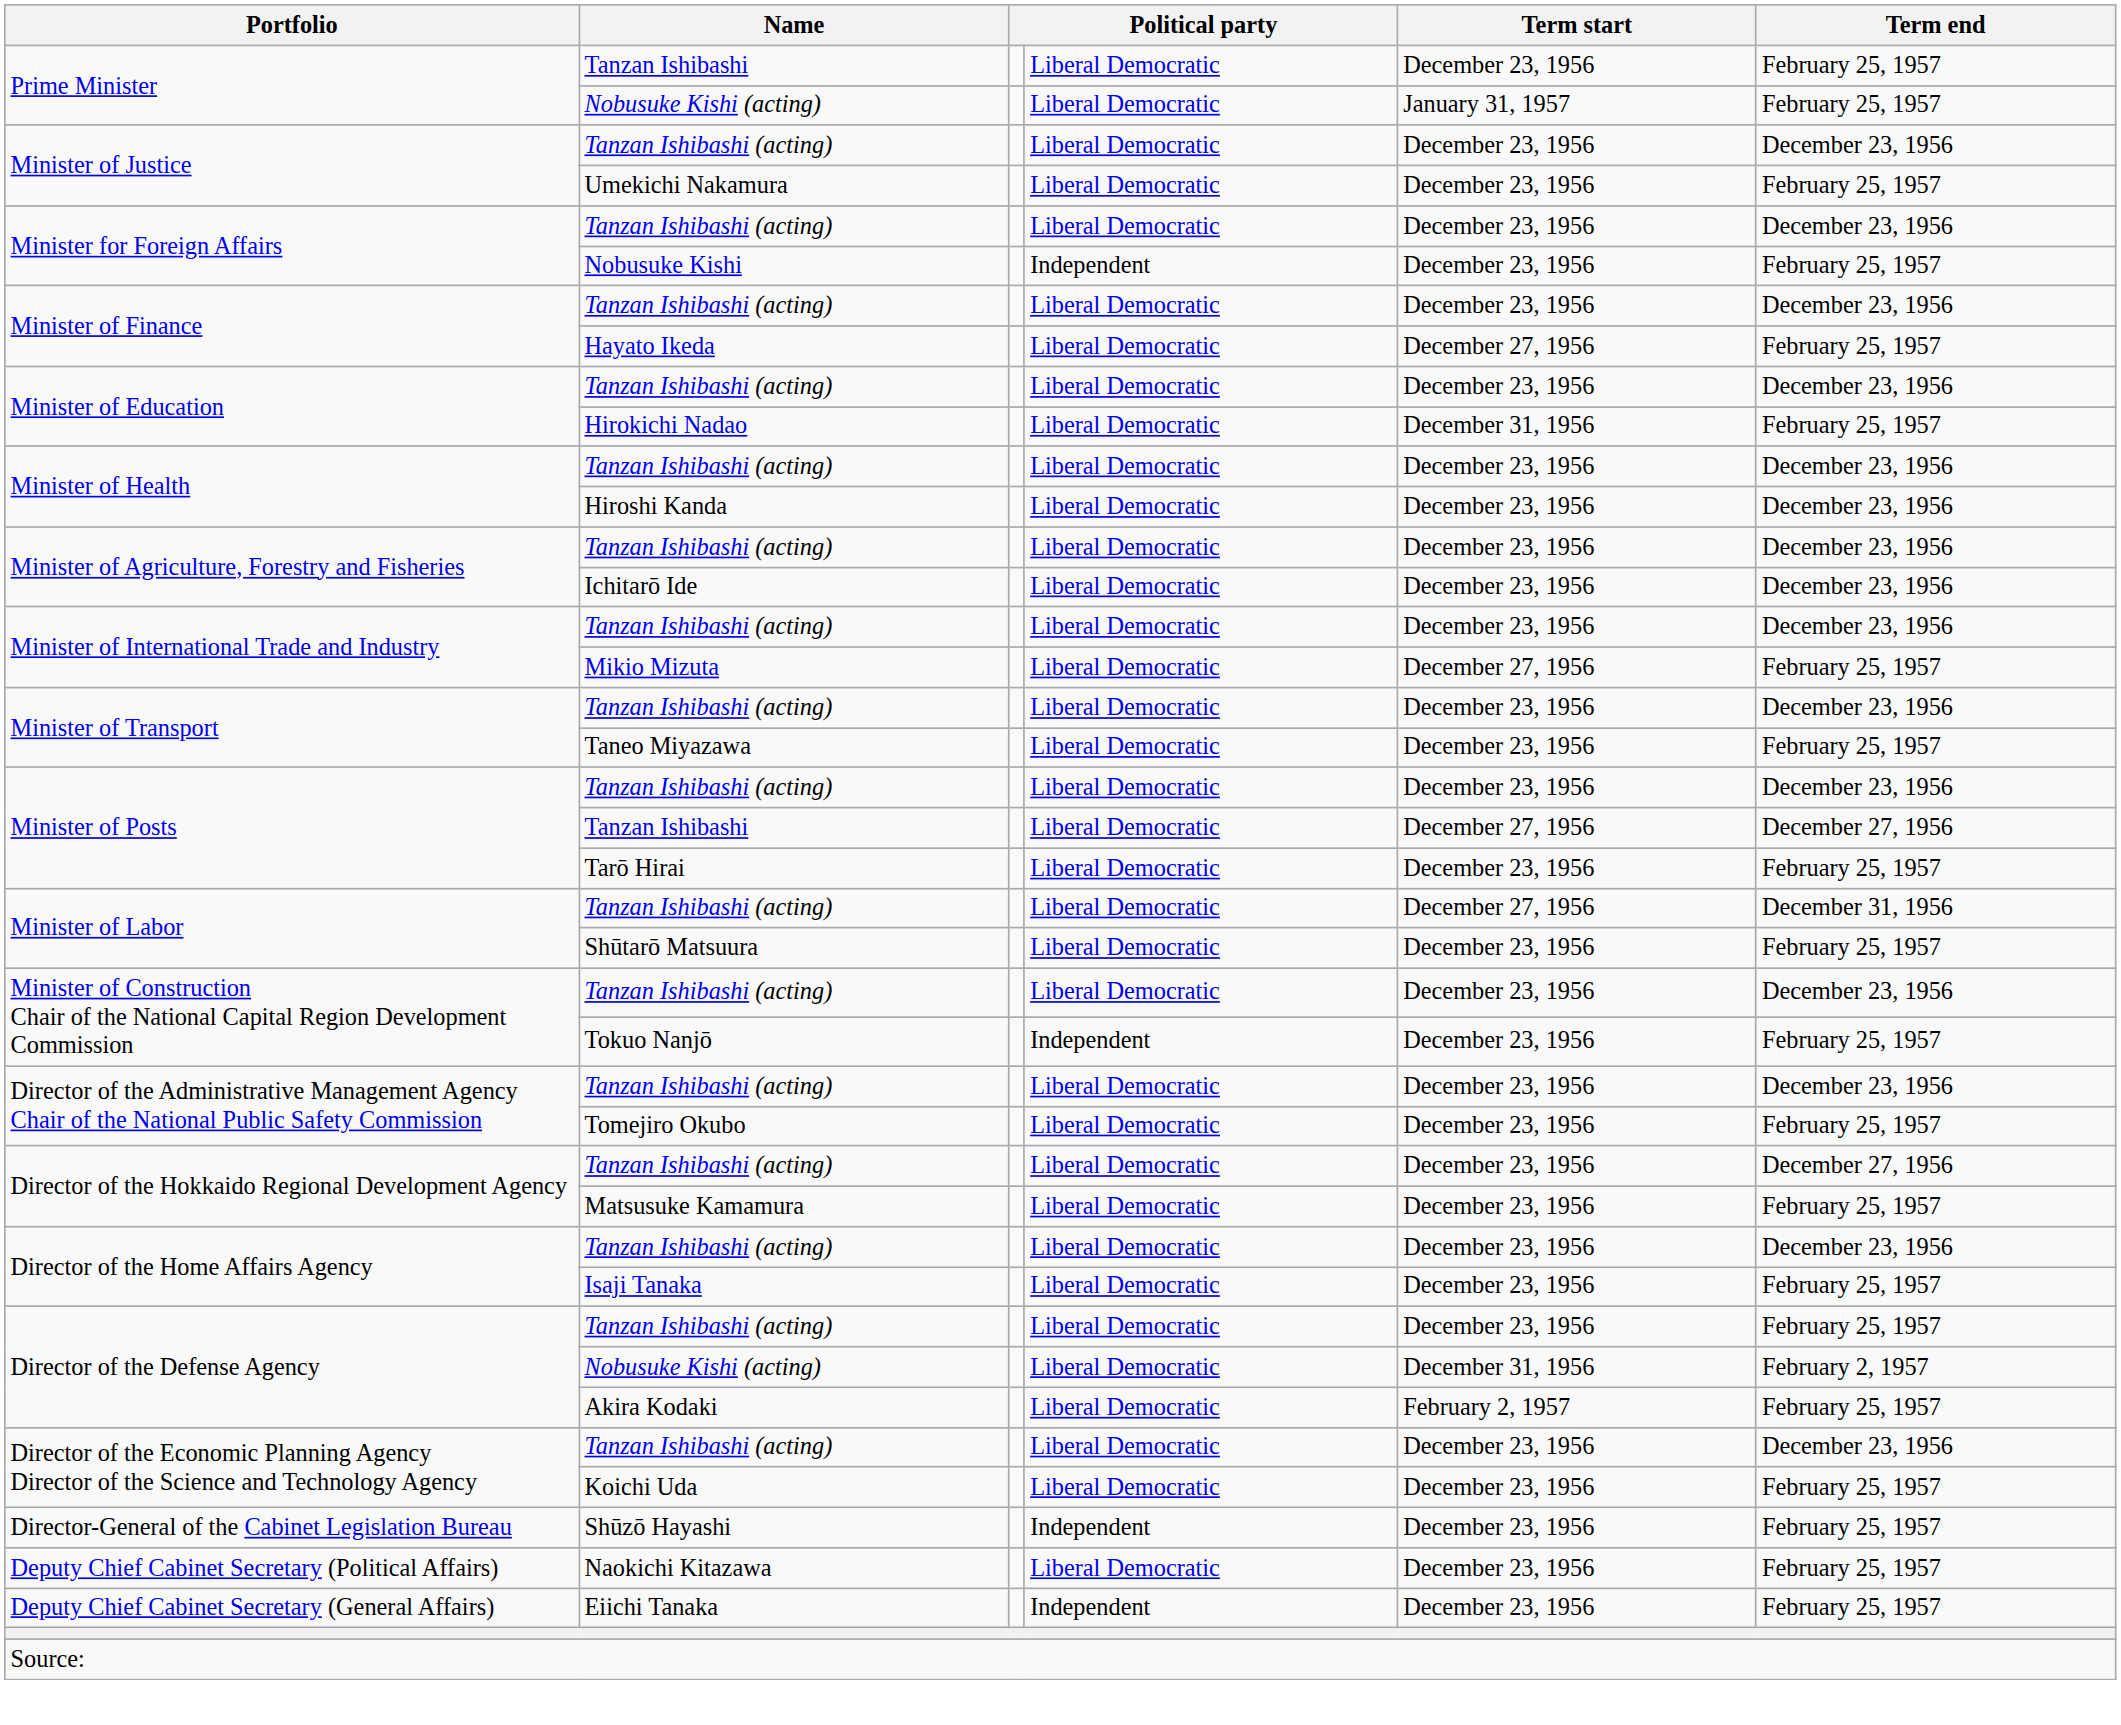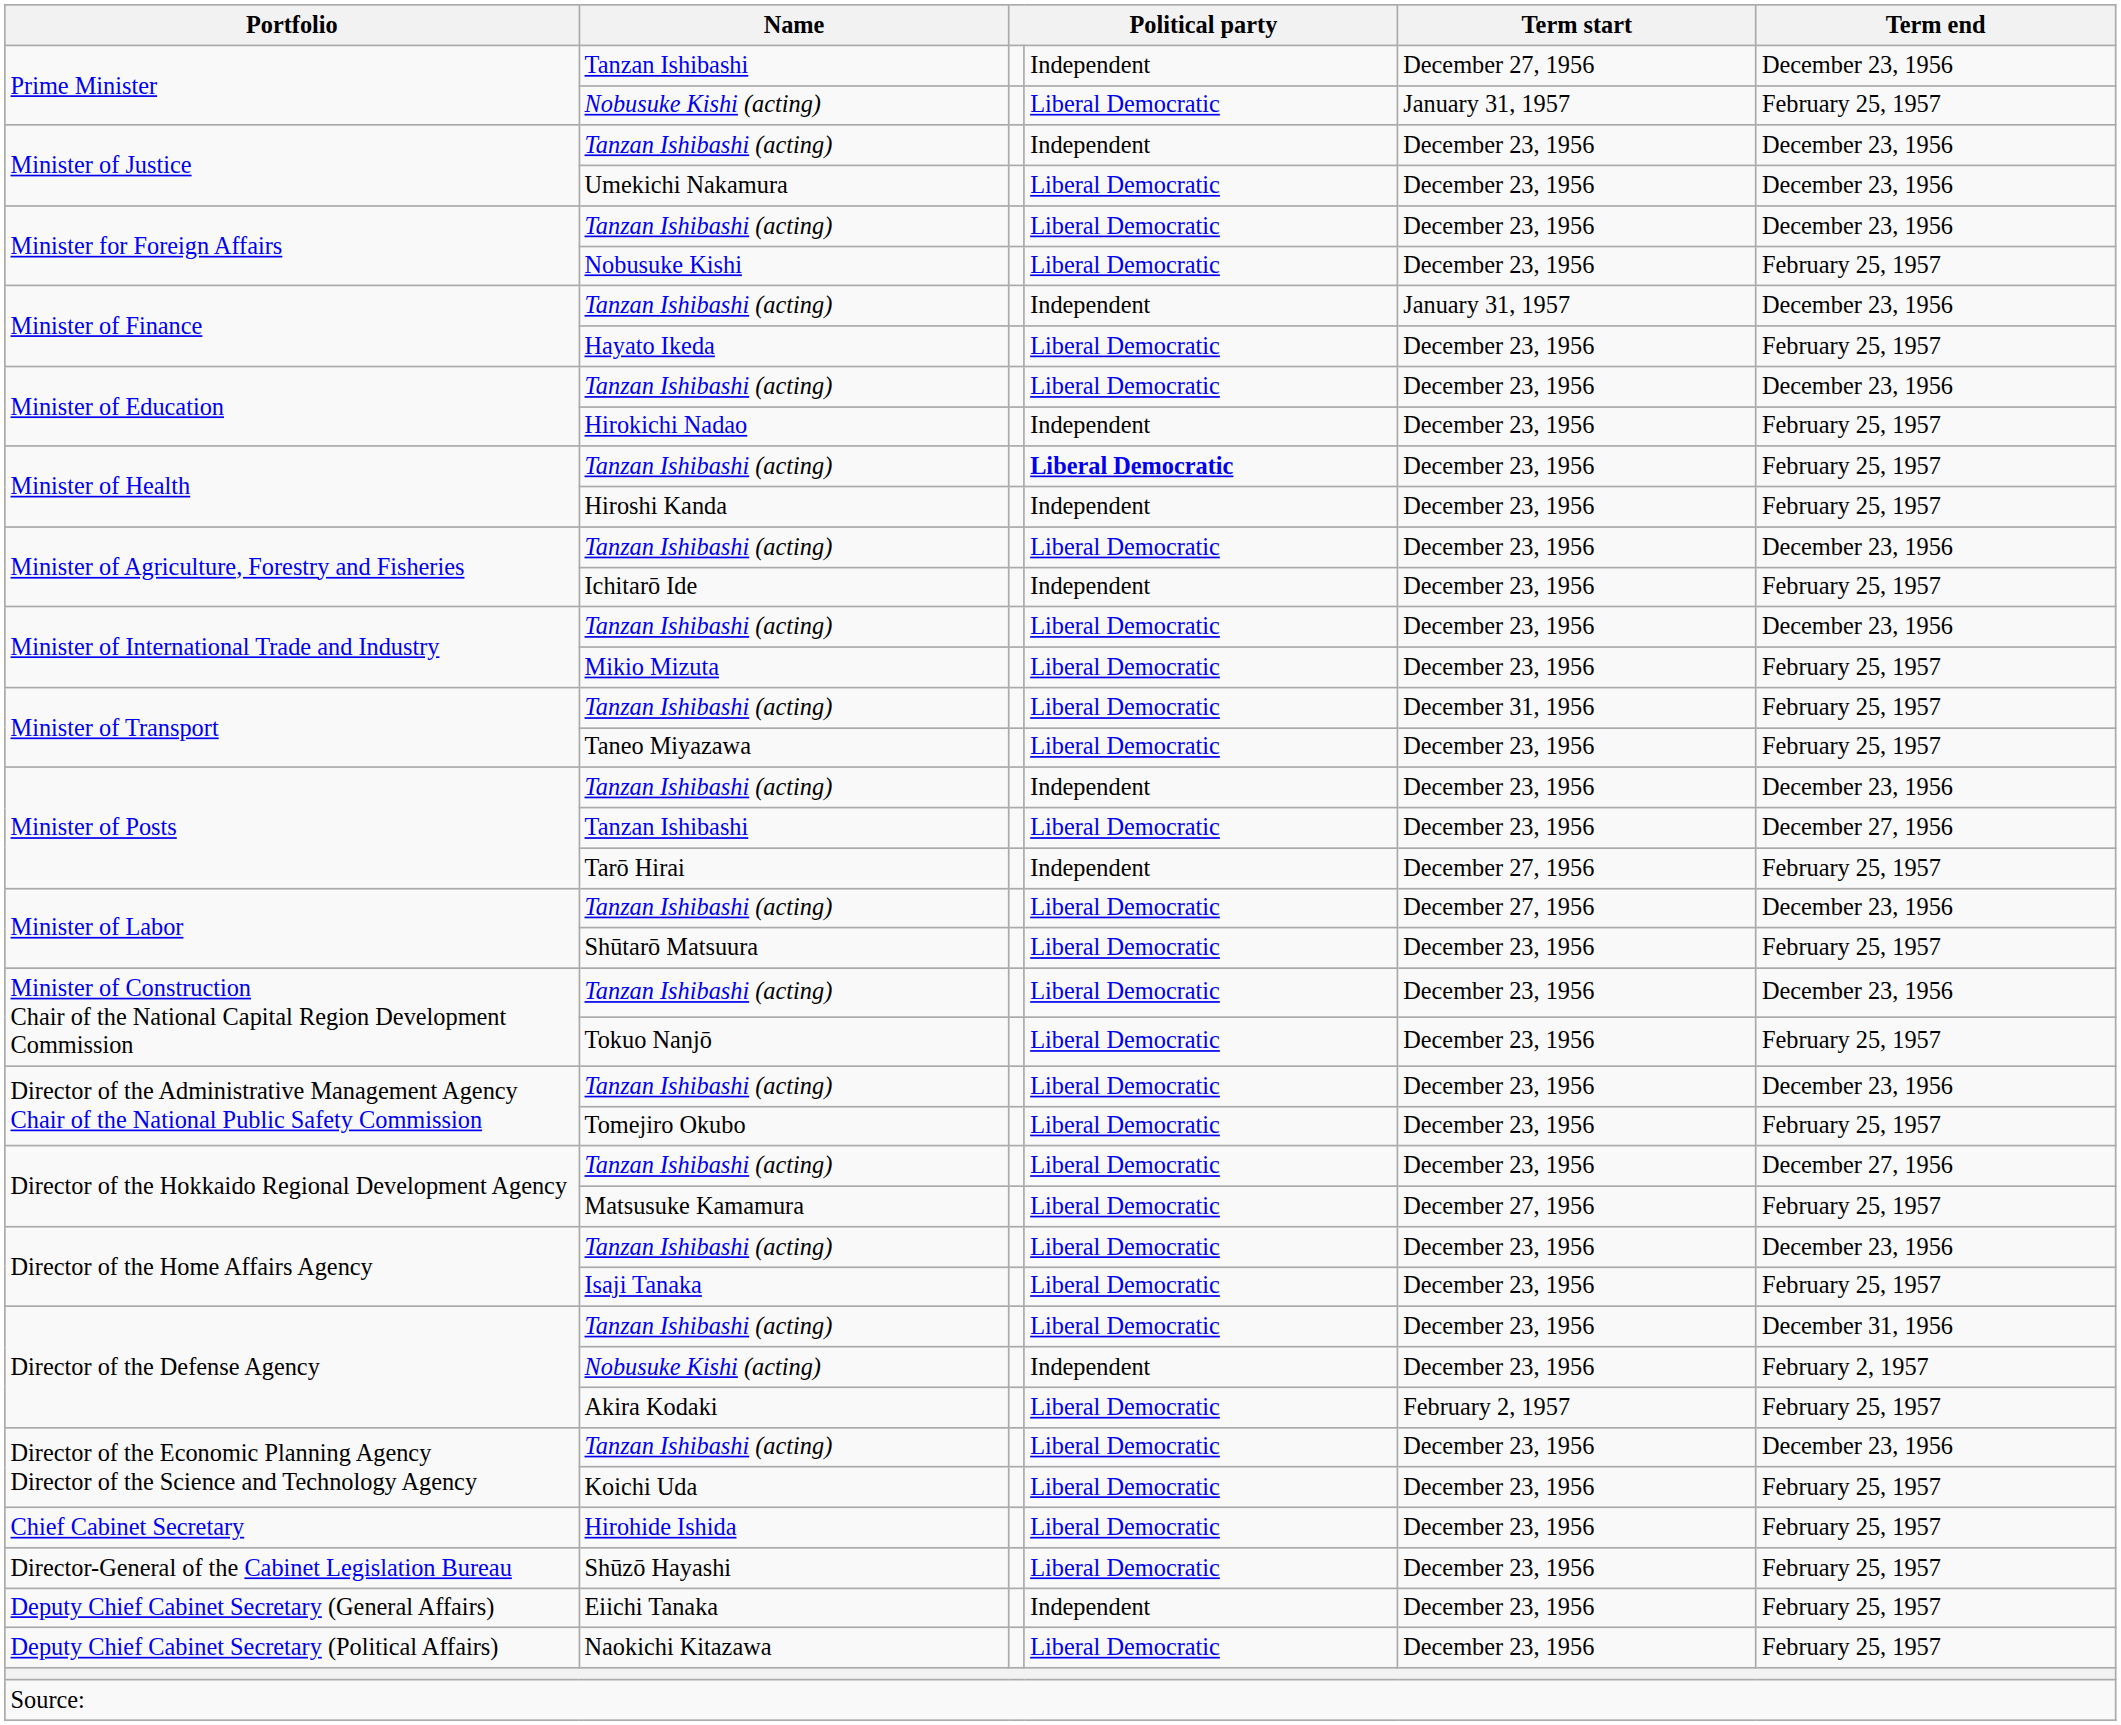(1125, 65) Liberal Democratic -> (1090, 65) Independent
(1499, 65) December 23, 1956 -> (1499, 65) December 27, 1956
(1851, 65) February 25, 1957 -> (1857, 65) December 23, 1956
(1125, 145) Liberal Democratic -> (1090, 145) Independent
(1851, 185) February 25, 1957 -> (1857, 185) December 23, 1956
(1090, 265) Independent -> (1125, 265) Liberal Democratic
(1125, 305) Liberal Democratic -> (1090, 305) Independent
(1499, 305) December 23, 1956 -> (1487, 305) January 31, 1957
(1499, 346) December 27, 1956 -> (1499, 346) December 23, 1956
(1125, 426) Liberal Democratic -> (1090, 426) Independent
(1499, 426) December 31, 1956 -> (1499, 426) December 23, 1956
(1125, 466) normal -> (1132, 466) bold
(1857, 466) December 23, 1956 -> (1851, 466) February 25, 1957
(1125, 506) Liberal Democratic -> (1090, 506) Independent
(1857, 506) December 23, 1956 -> (1851, 506) February 25, 1957
(1125, 586) Liberal Democratic -> (1090, 586) Independent
(1857, 586) December 23, 1956 -> (1851, 586) February 25, 1957
(1499, 667) December 27, 1956 -> (1499, 667) December 23, 1956
(1499, 707) December 23, 1956 -> (1499, 707) December 31, 1956
(1857, 707) December 23, 1956 -> (1851, 707) February 25, 1957
(1125, 787) Liberal Democratic -> (1090, 787) Independent
(1499, 827) December 27, 1956 -> (1499, 827) December 23, 1956
(1125, 867) Liberal Democratic -> (1090, 867) Independent
(1499, 867) December 23, 1956 -> (1499, 867) December 27, 1956
(1857, 907) December 31, 1956 -> (1857, 907) December 23, 1956
(1090, 1041) Independent -> (1125, 1041) Liberal Democratic
(1499, 1206) December 23, 1956 -> (1499, 1206) December 27, 1956
(1851, 1326) February 25, 1957 -> (1857, 1326) December 31, 1956
(1125, 1366) Liberal Democratic -> (1090, 1366) Independent
(1499, 1366) December 31, 1956 -> (1499, 1366) December 23, 1956
+ row: (127, 1527)
(1090, 1527) Independent -> (1125, 1567) Liberal Democratic
rows swapped: (254, 1567) <-> (252, 1607)
